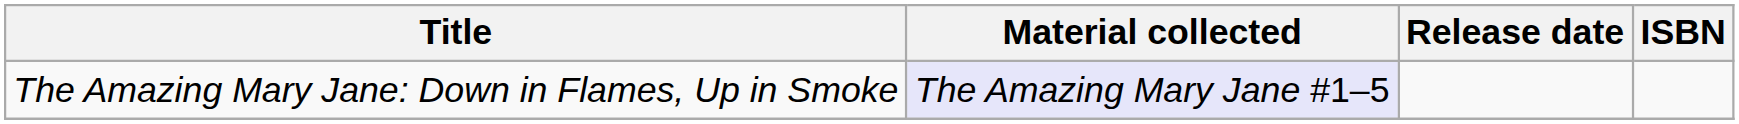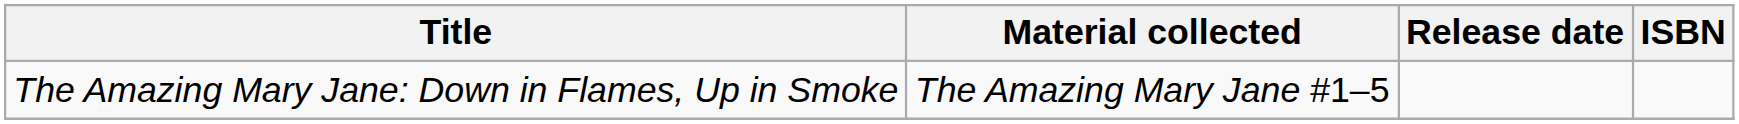(1152, 89) lavender background -> (1152, 89) no background
